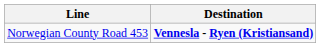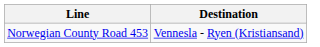(233, 33) bold -> (229, 33) normal
